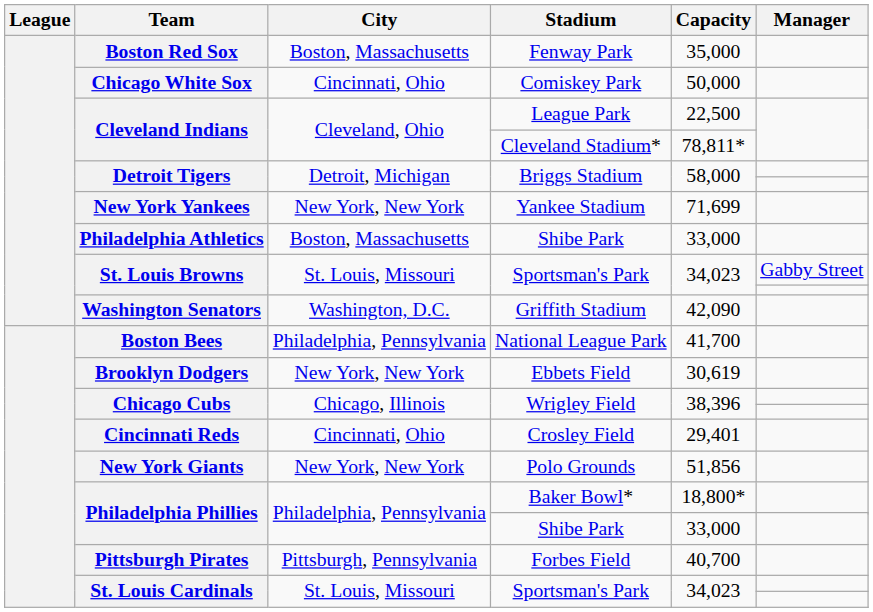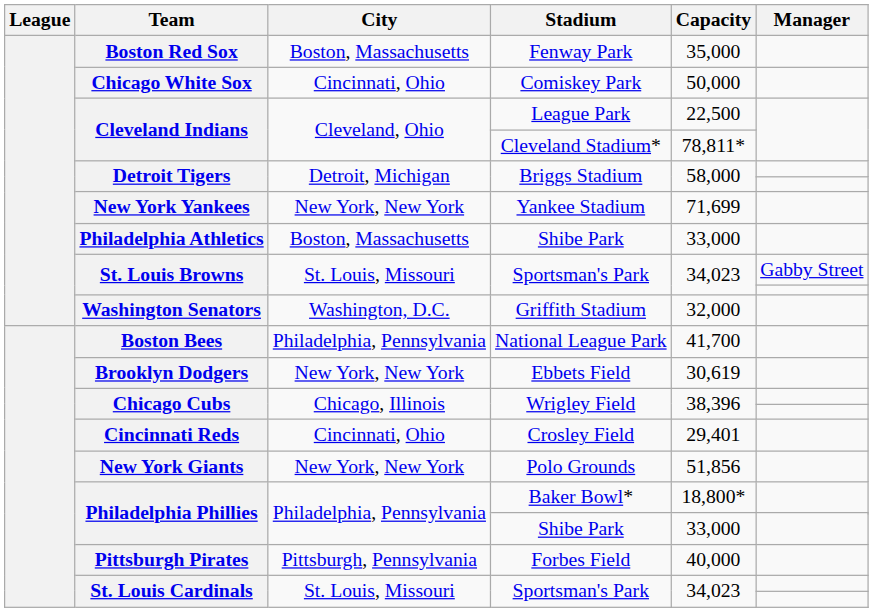(713, 310) 42,090 -> (713, 310) 32,000
(713, 559) 40,700 -> (713, 559) 40,000
